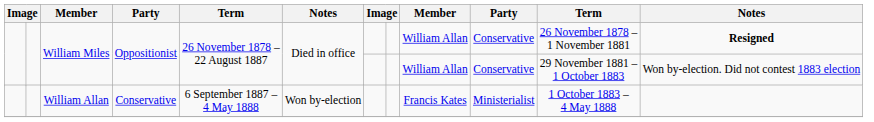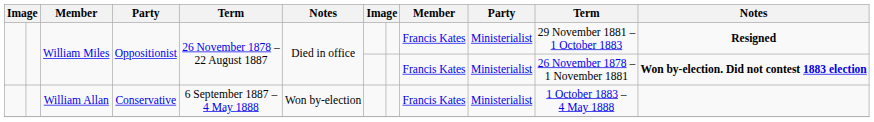(435, 38) William Allan -> (434, 38) Francis Kates
(504, 38) Conservative -> (502, 38) Ministerialist
(589, 38) 26 November 1878 – 1 November 1881 -> (586, 38) 29 November 1881 – 1 October 1883
(435, 69) William Allan -> (434, 69) Francis Kates
(504, 69) Conservative -> (502, 69) Ministerialist
(589, 69) 29 November 1881 – 1 October 1883 -> (586, 69) 26 November 1878 – 1 November 1881
(751, 69) normal -> (754, 69) bold
